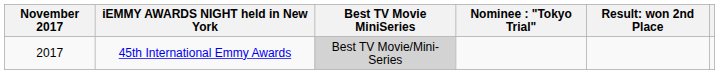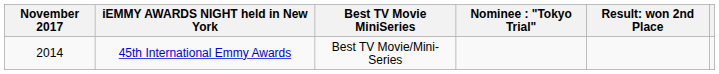(50, 53) 2017 -> (50, 53) 2014
(385, 53) lightgrey background -> (385, 53) no background
